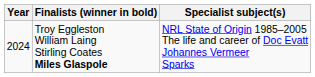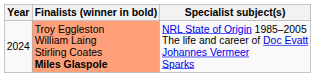(71, 46) no background -> (71, 46) lightsalmon background
